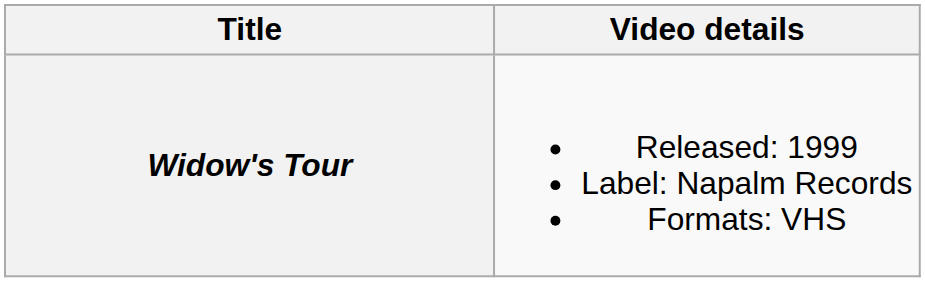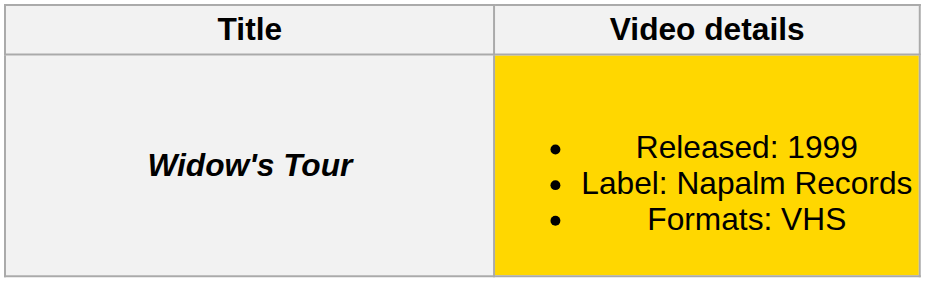(707, 183) no background -> (707, 183) gold background
